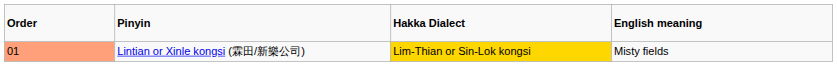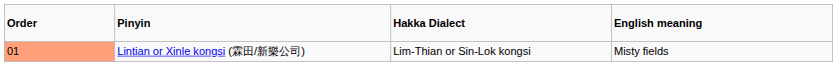(462, 51) gold background -> (462, 51) no background
